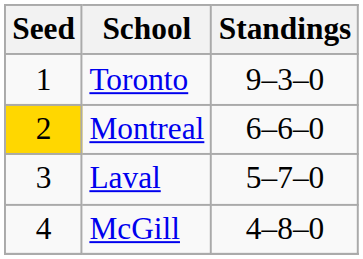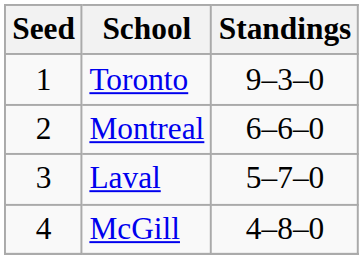(44, 128) gold background -> (44, 128) no background
